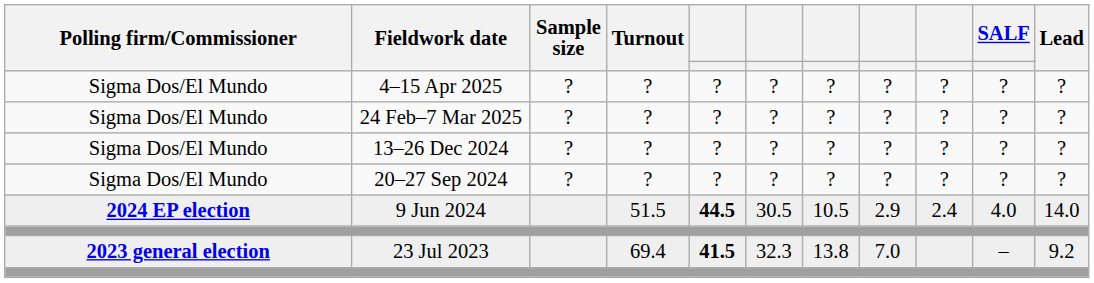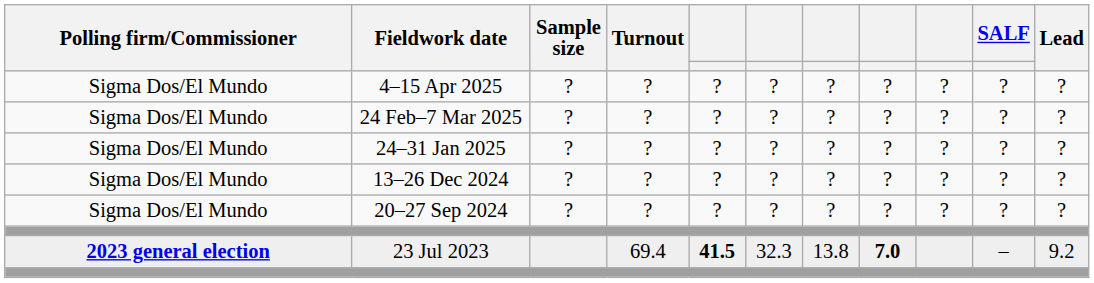+ row: (178, 148)
- row: (178, 211)
(887, 251) normal -> (887, 251) bold
